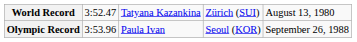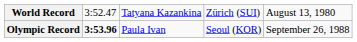(100, 29) normal -> (101, 29) bold
